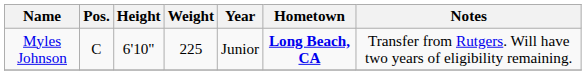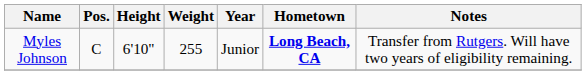(191, 49) 225 -> (191, 49) 255
